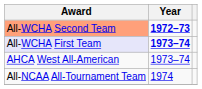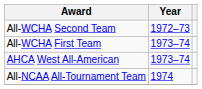(61, 28) lightsalmon background -> (61, 28) no background
(170, 28) bold -> (170, 28) normal
(54, 44) lavender background -> (54, 44) no background
(170, 44) bold -> (170, 44) normal
